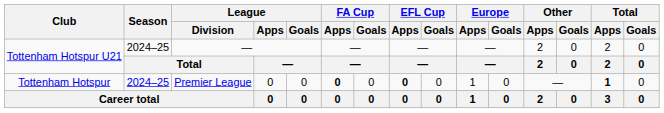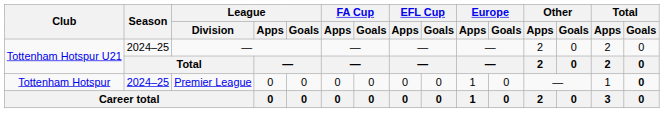(338, 82) bold -> (338, 82) normal
(405, 82) bold -> (405, 82) normal
(608, 82) bold -> (608, 82) normal
(641, 82) normal -> (641, 82) bold
